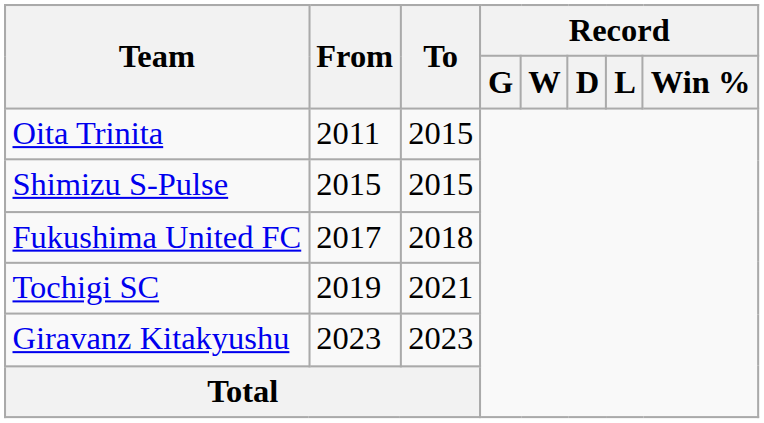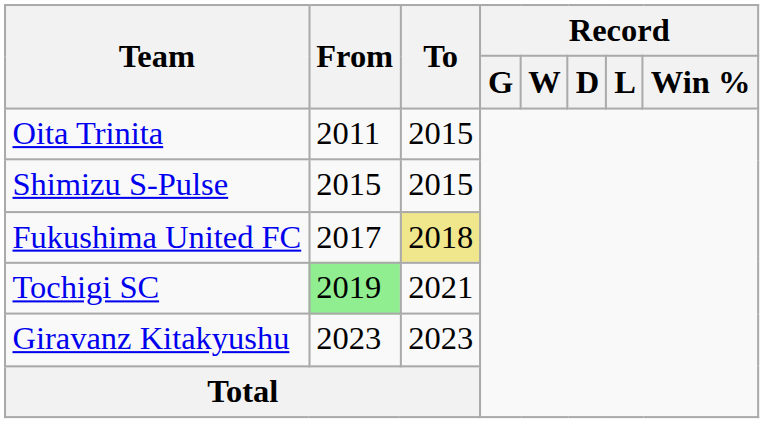(441, 236) no background -> (441, 236) khaki background
(349, 287) no background -> (349, 287) lightgreen background
